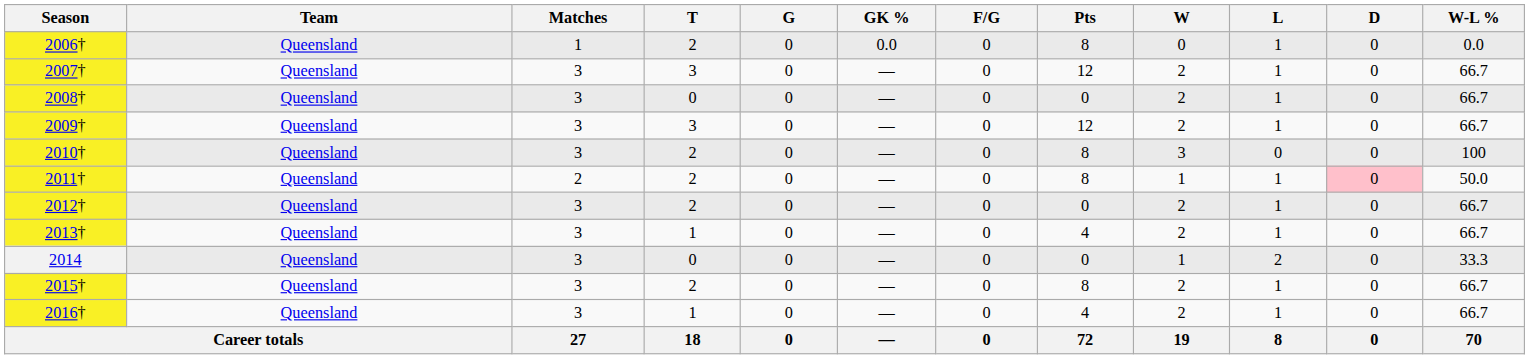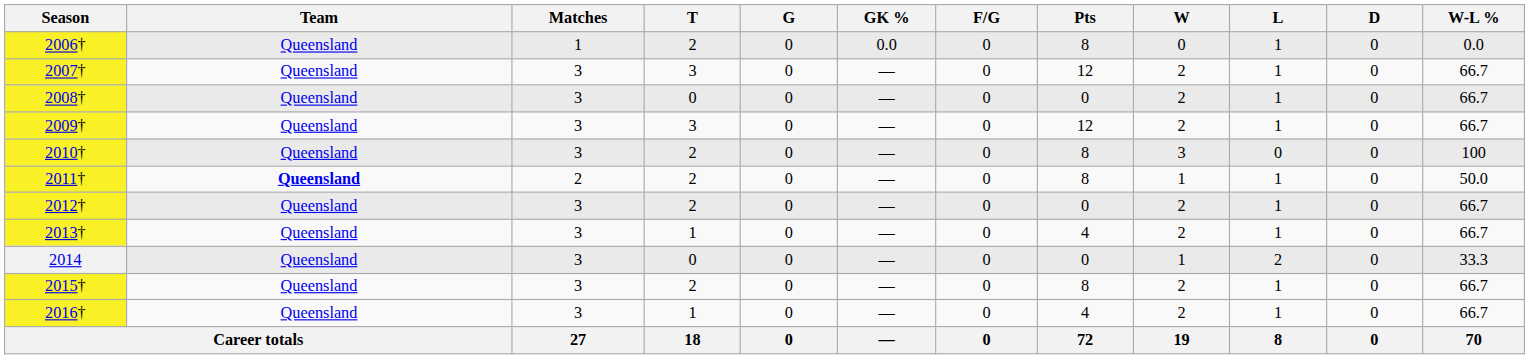(319, 179) normal -> (319, 179) bold
(1374, 179) pink background -> (1374, 179) no background
